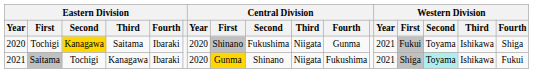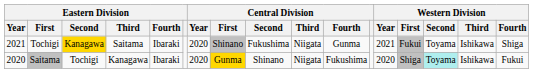(16, 44) 2020 -> (16, 44) 2021
(16, 60) 2021 -> (16, 60) 2020
(386, 60) 2021 -> (386, 60) 2020
